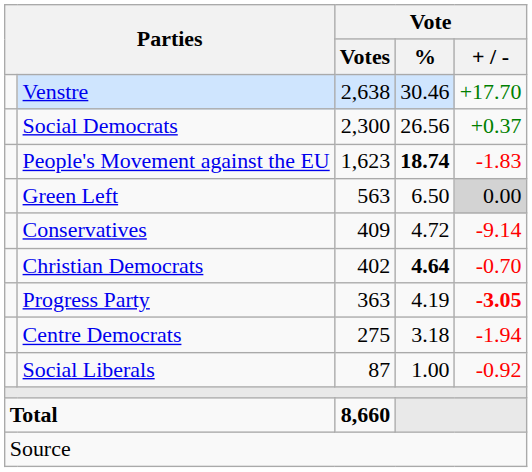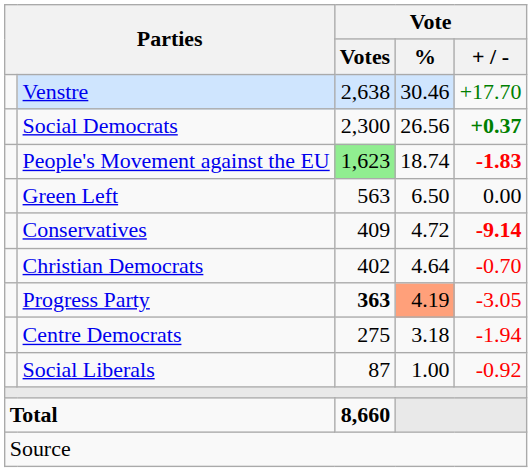(496, 126) normal -> (496, 126) bold
(365, 160) no background -> (365, 160) lightgreen background
(425, 160) bold -> (425, 160) normal
(499, 160) normal -> (499, 160) bold
(502, 195) lightgrey background -> (502, 195) no background
(499, 230) normal -> (499, 230) bold
(430, 265) bold -> (430, 265) normal
(374, 299) normal -> (374, 299) bold
(430, 299) no background -> (430, 299) lightsalmon background
(499, 299) bold -> (499, 299) normal
